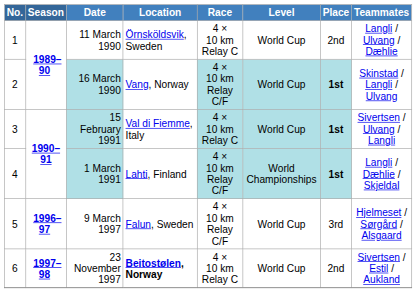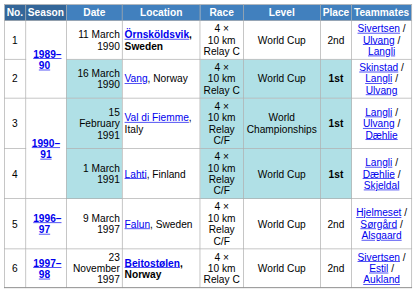(156, 40) normal -> (158, 40) bold
(382, 40) Langli / Ulvang / Dæhlie -> (382, 40) Sivertsen / Ulvang / Langli
(220, 85) 4 × 10 km Relay C/F -> (222, 79) 4 × 10 km Relay C
(220, 129) 4 × 10 km Relay C -> (222, 124) 4 × 10 km Relay C/F
(282, 129) World Cup -> (282, 124) World Championships
(382, 129) Sivertsen / Ulvang / Langli -> (382, 124) Langli / Ulvang / Dæhlie
(282, 174) World Championships -> (282, 174) World Cup
(336, 224) 3rd -> (336, 224) 2nd
